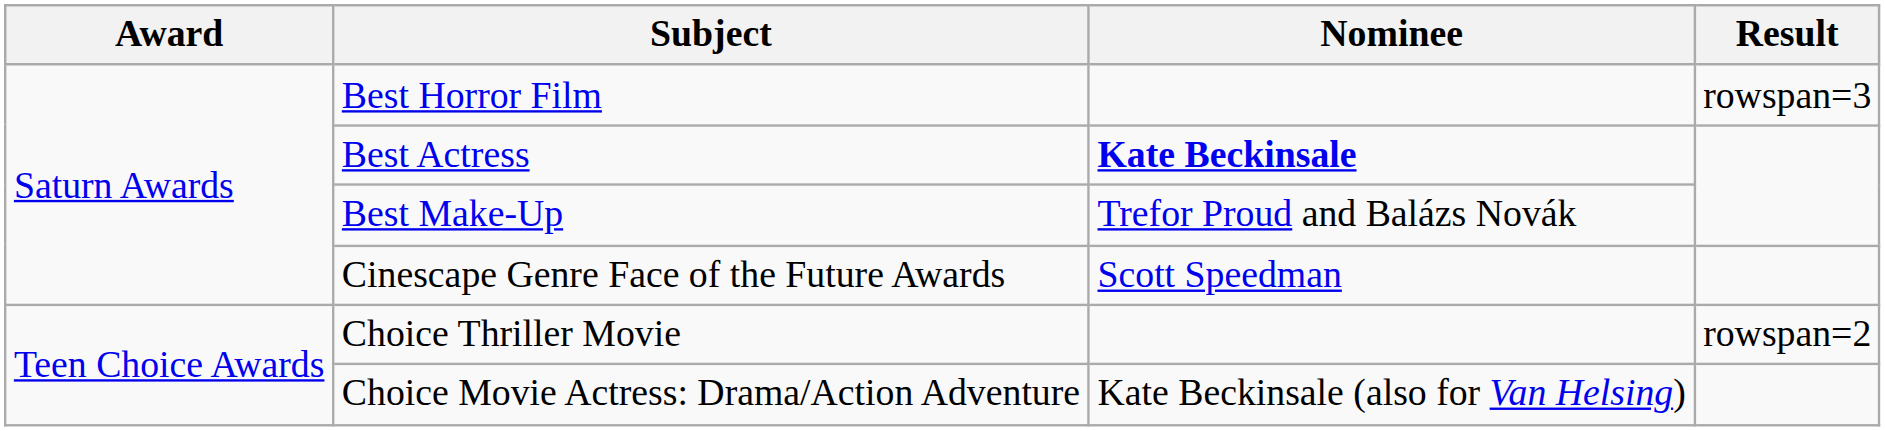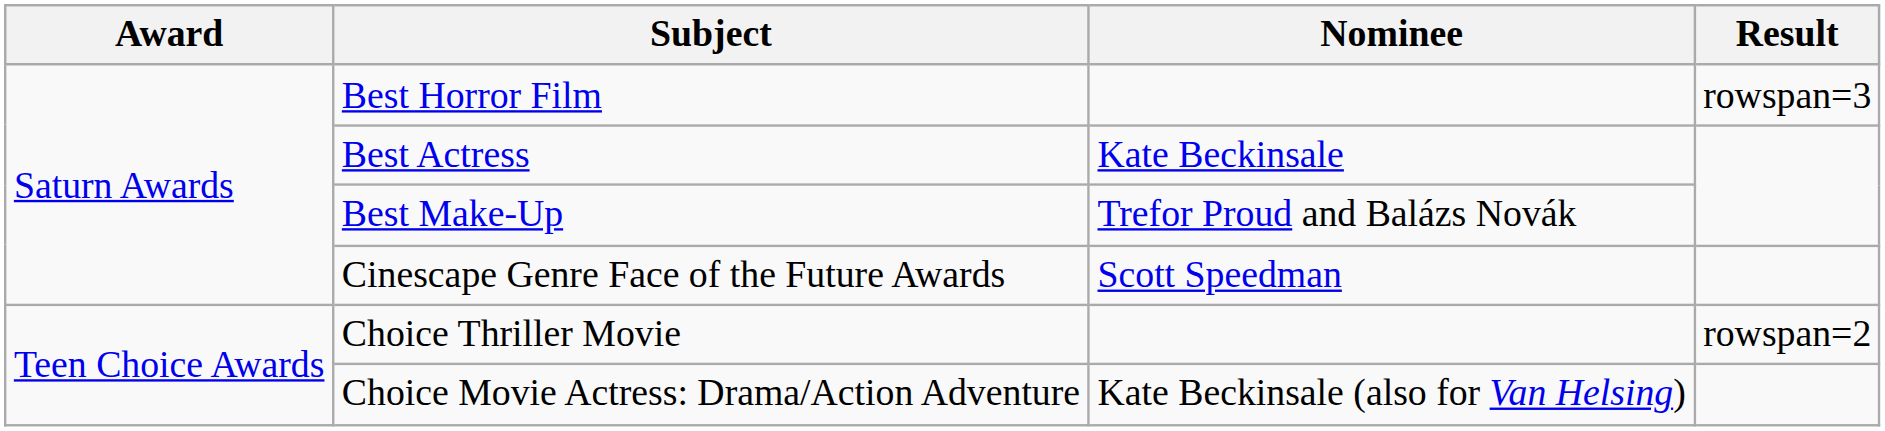(1227, 154) bold -> (1221, 154) normal
